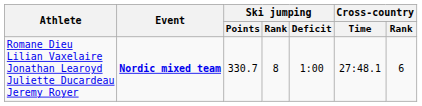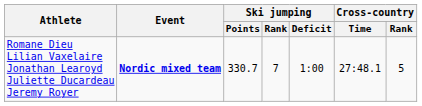(276, 69) 8 -> (276, 69) 7
(401, 69) 6 -> (401, 69) 5
